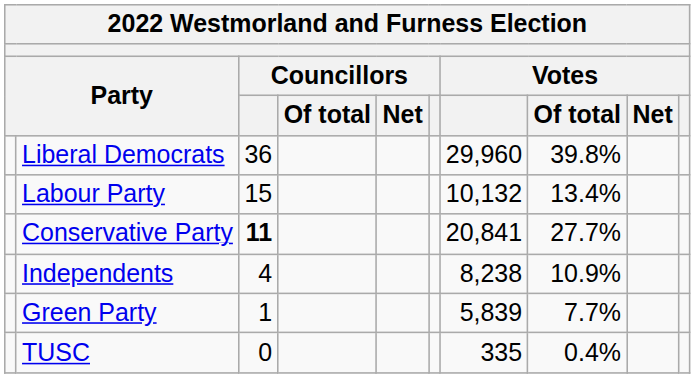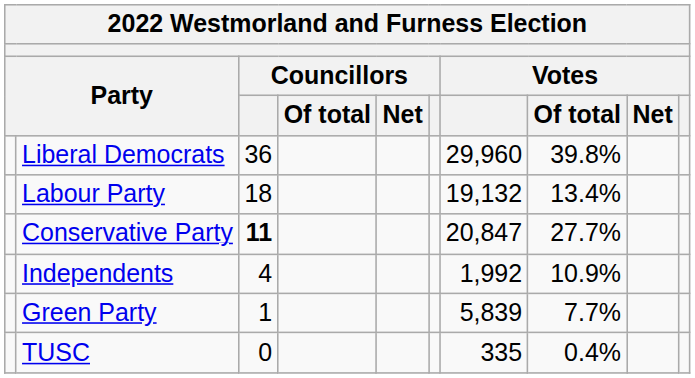(258, 194) 15 -> (258, 194) 18
(484, 194) 10,132 -> (484, 194) 19,132
(484, 233) 20,841 -> (484, 233) 20,847
(491, 273) 8,238 -> (491, 273) 1,992
